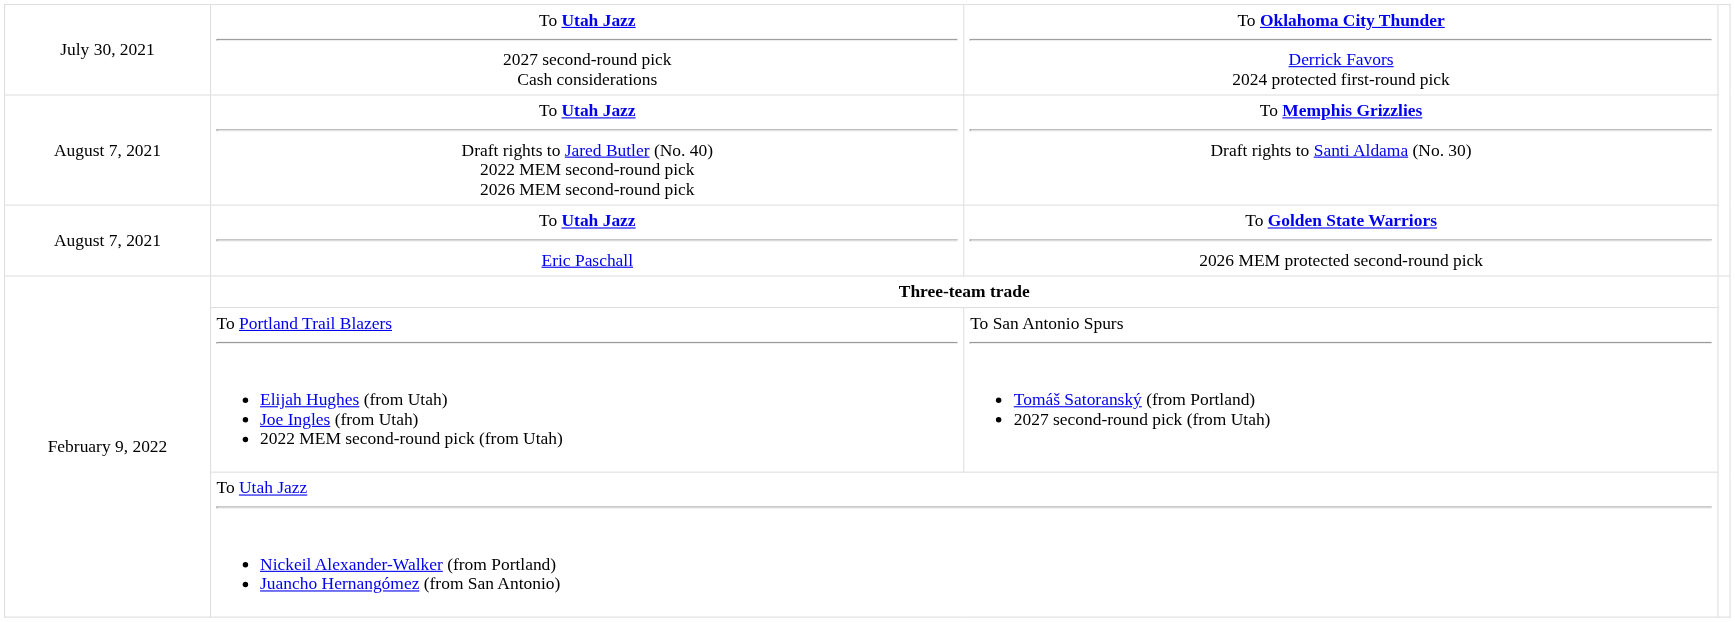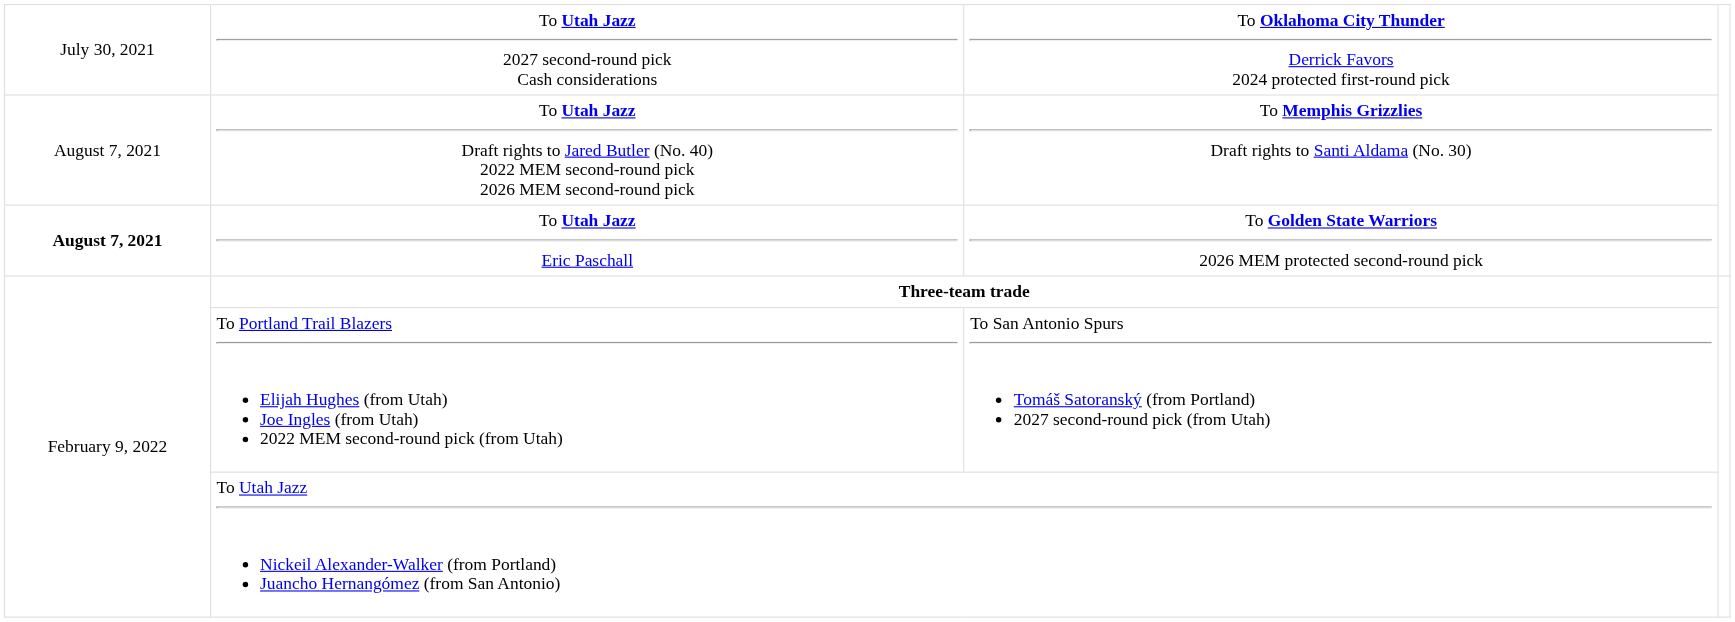(107, 240) normal -> (107, 240) bold
